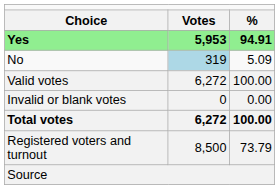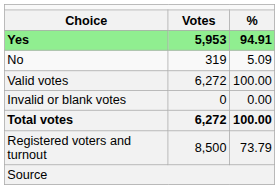(216, 60) lightblue background -> (216, 60) no background
